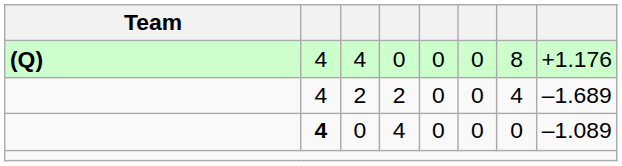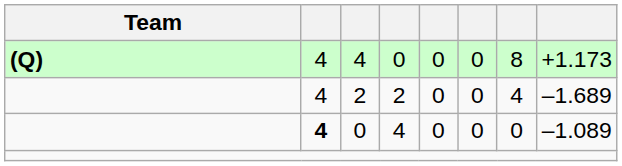(577, 58) +1.176 -> (577, 58) +1.173
